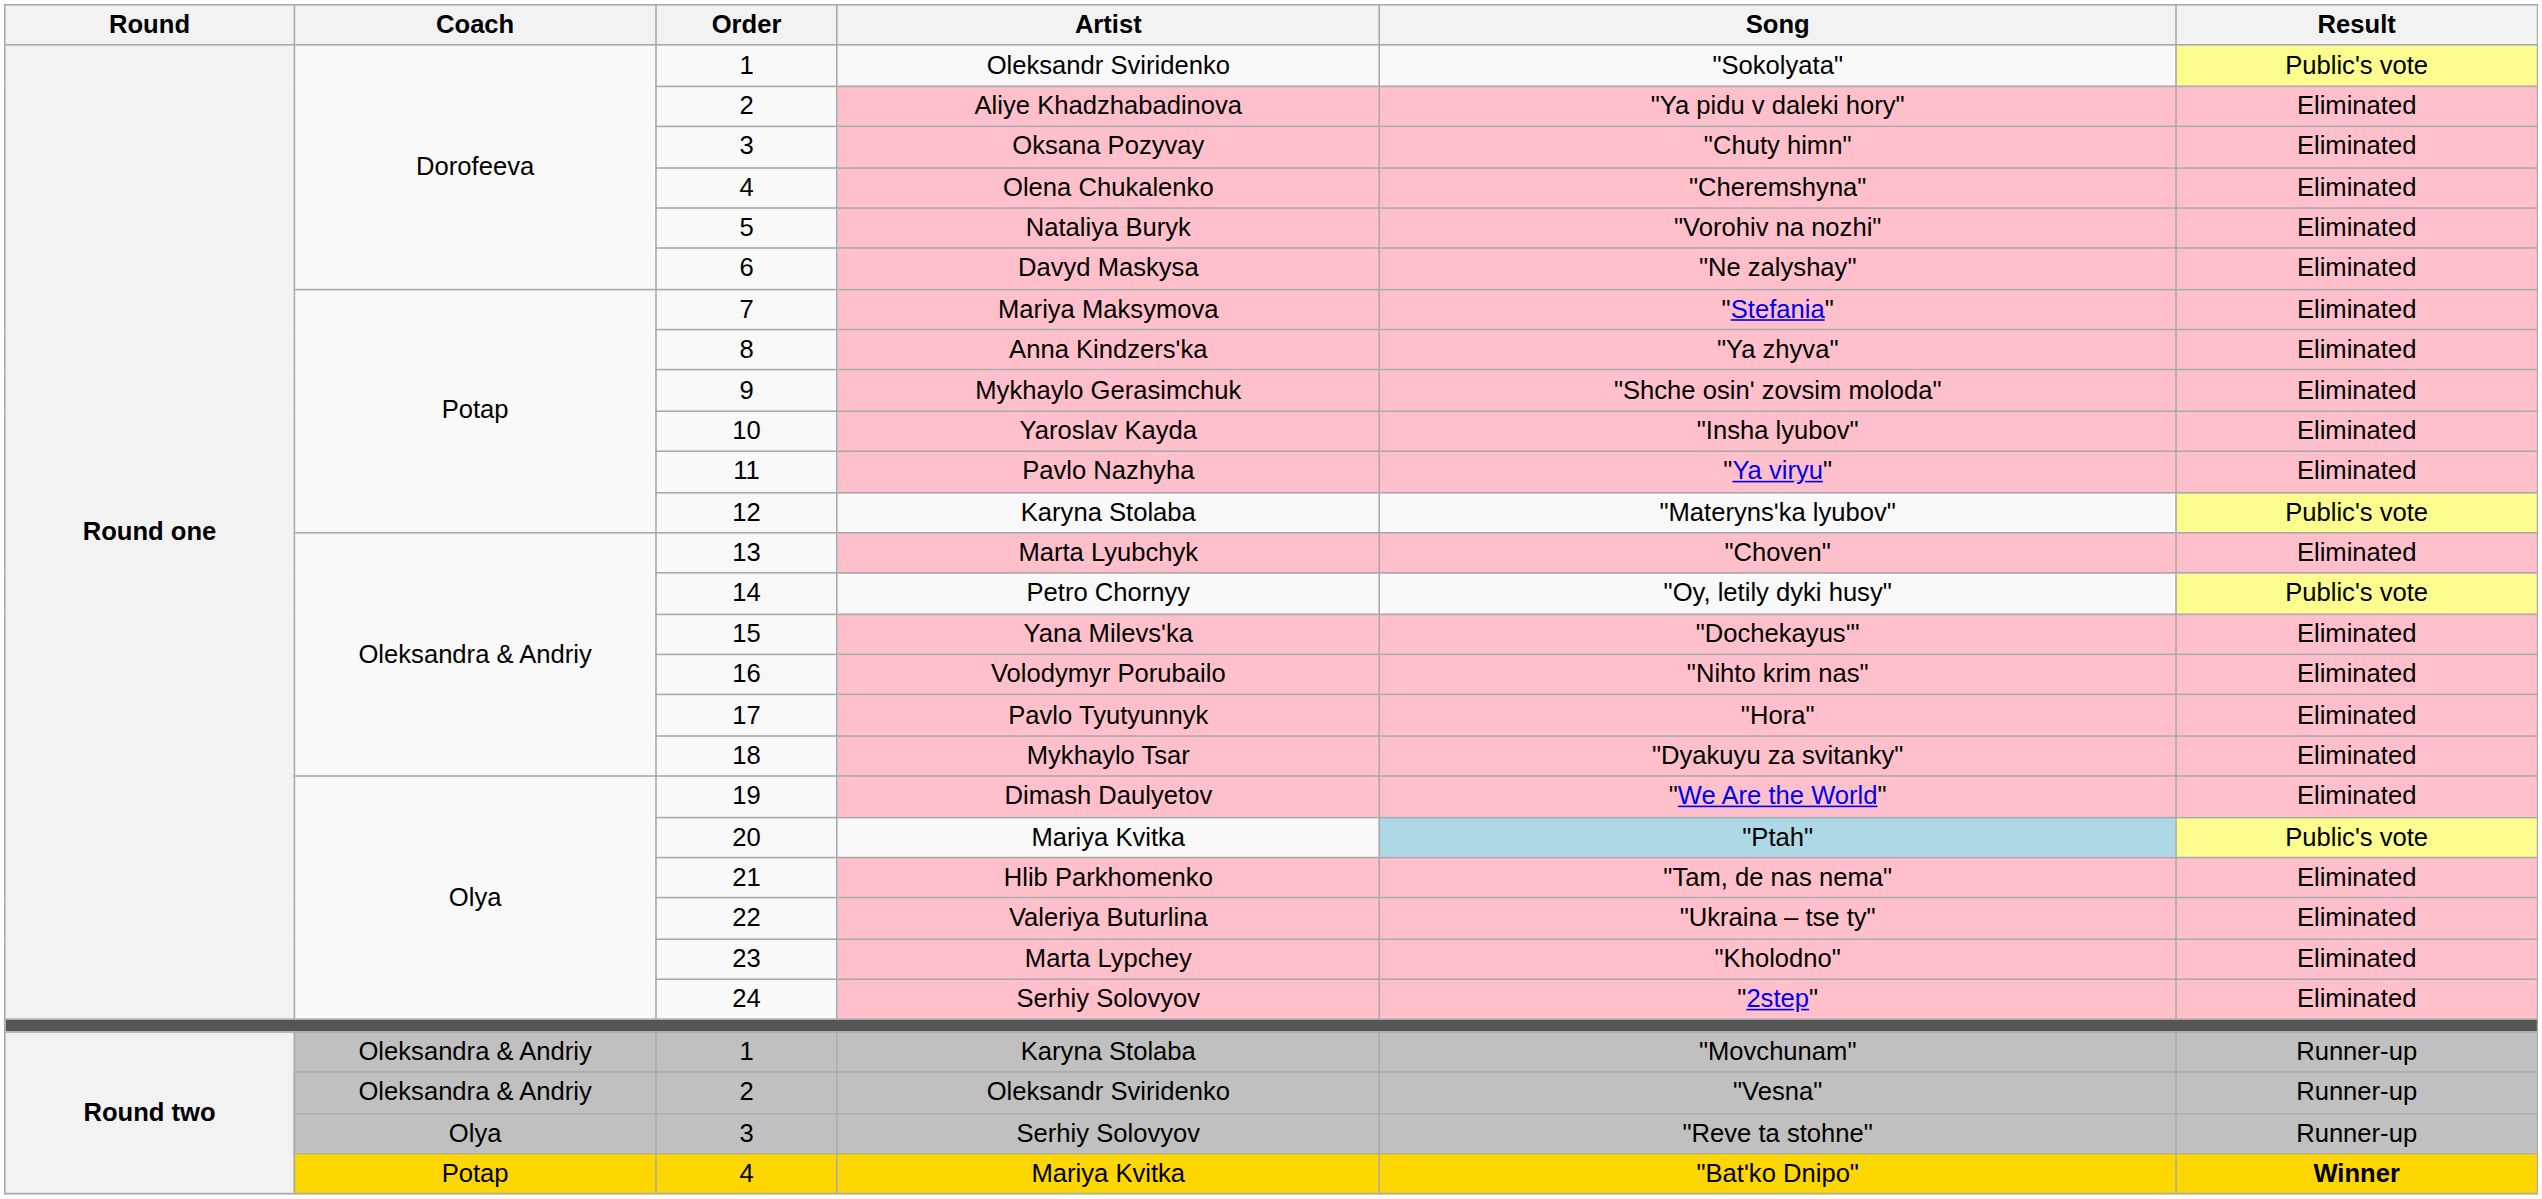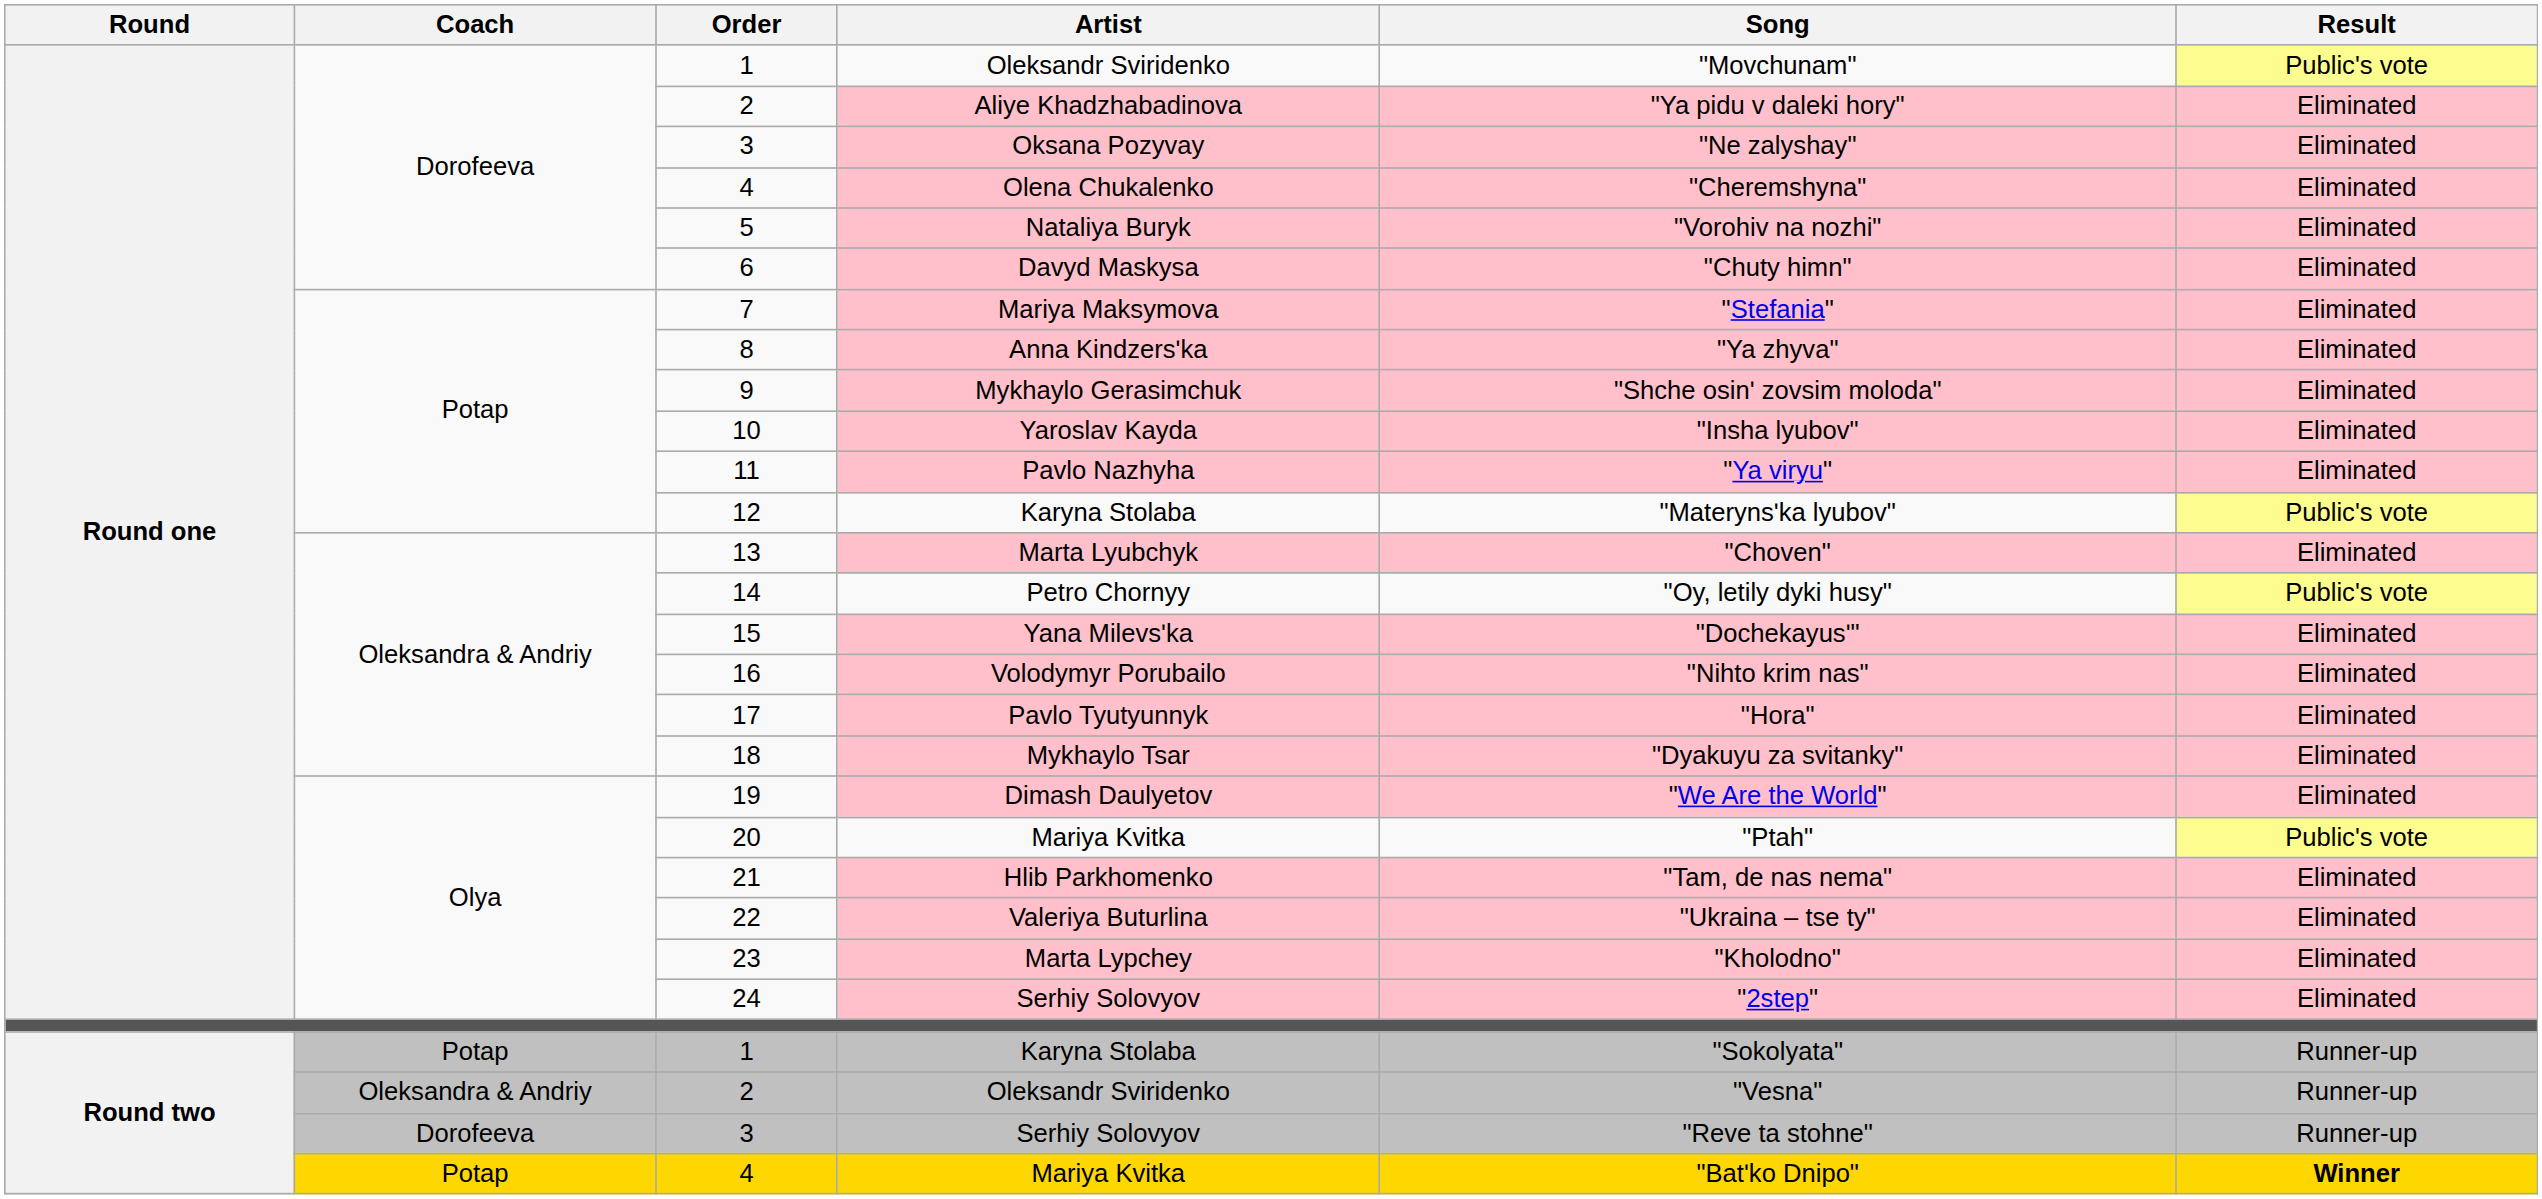(1778, 65) "Sokolyata" -> (1778, 65) "Movchunam"
(1778, 146) "Chuty himn" -> (1778, 146) "Ne zalyshay"
(1778, 268) "Ne zalyshay" -> (1778, 268) "Chuty himn"
(1778, 836) lightblue background -> (1778, 836) no background
(475, 1051) Oleksandra & Andriy -> (475, 1051) Potap
(1778, 1051) "Movchunam" -> (1778, 1051) "Sokolyata"
(475, 1132) Olya -> (475, 1132) Dorofeeva
